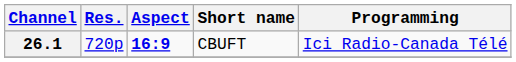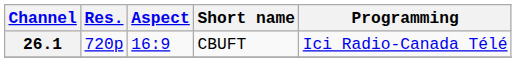(151, 44) bold -> (151, 44) normal
